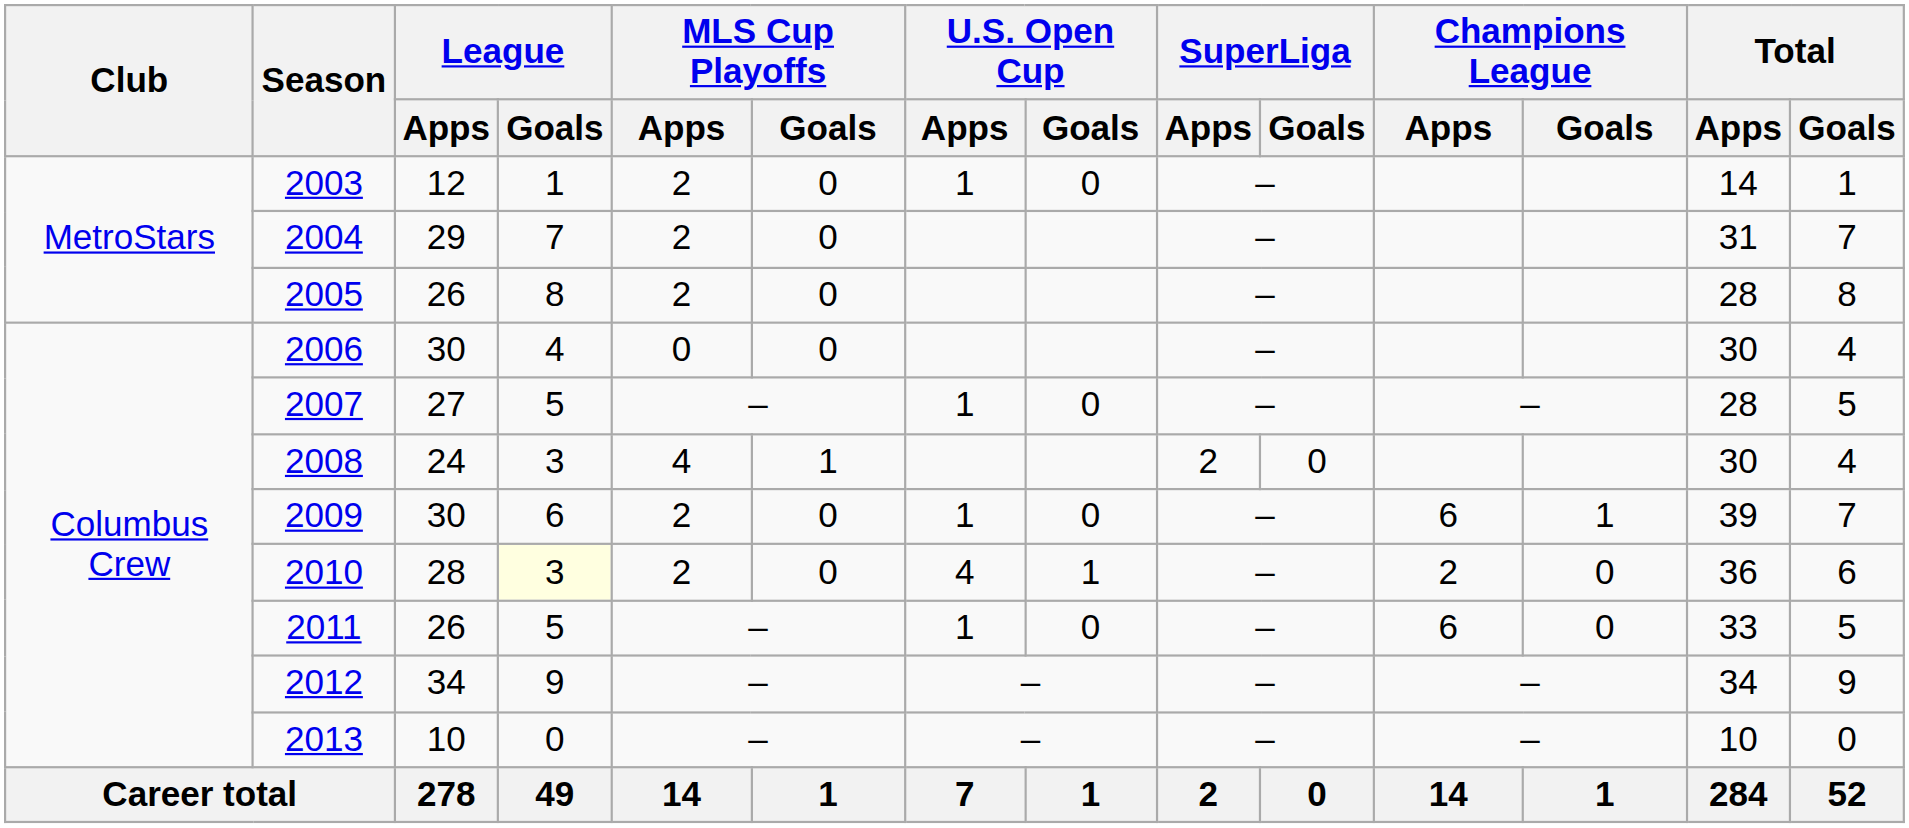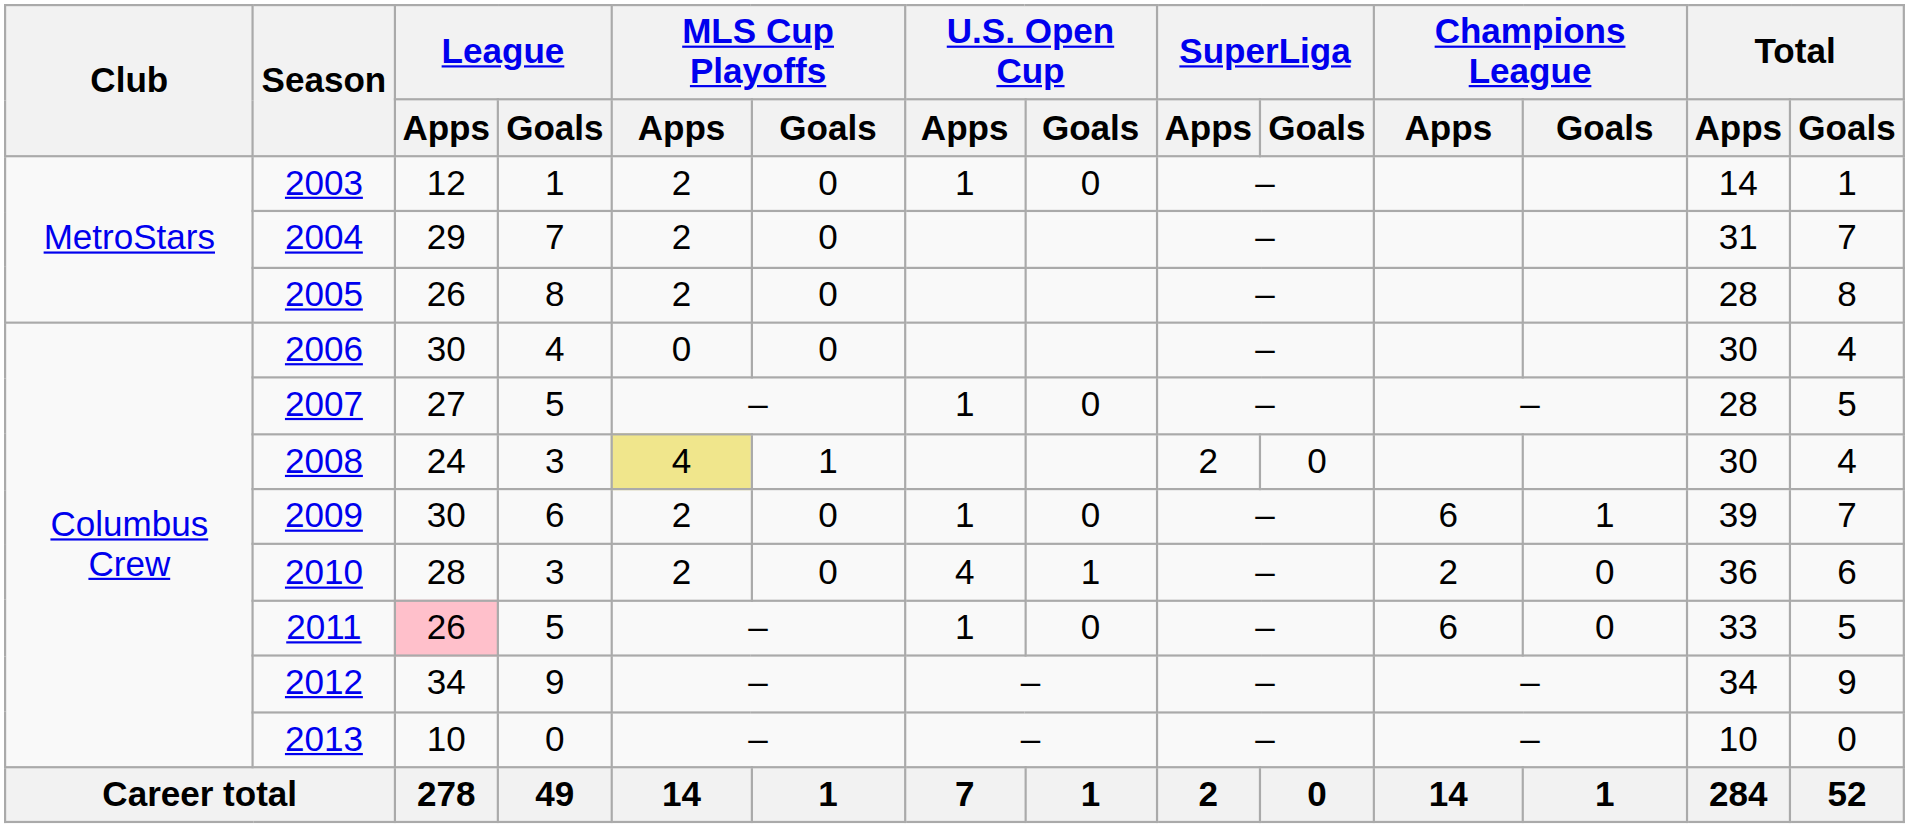(682, 460) no background -> (682, 460) khaki background
(555, 571) lightyellow background -> (555, 571) no background
(446, 627) no background -> (446, 627) pink background
